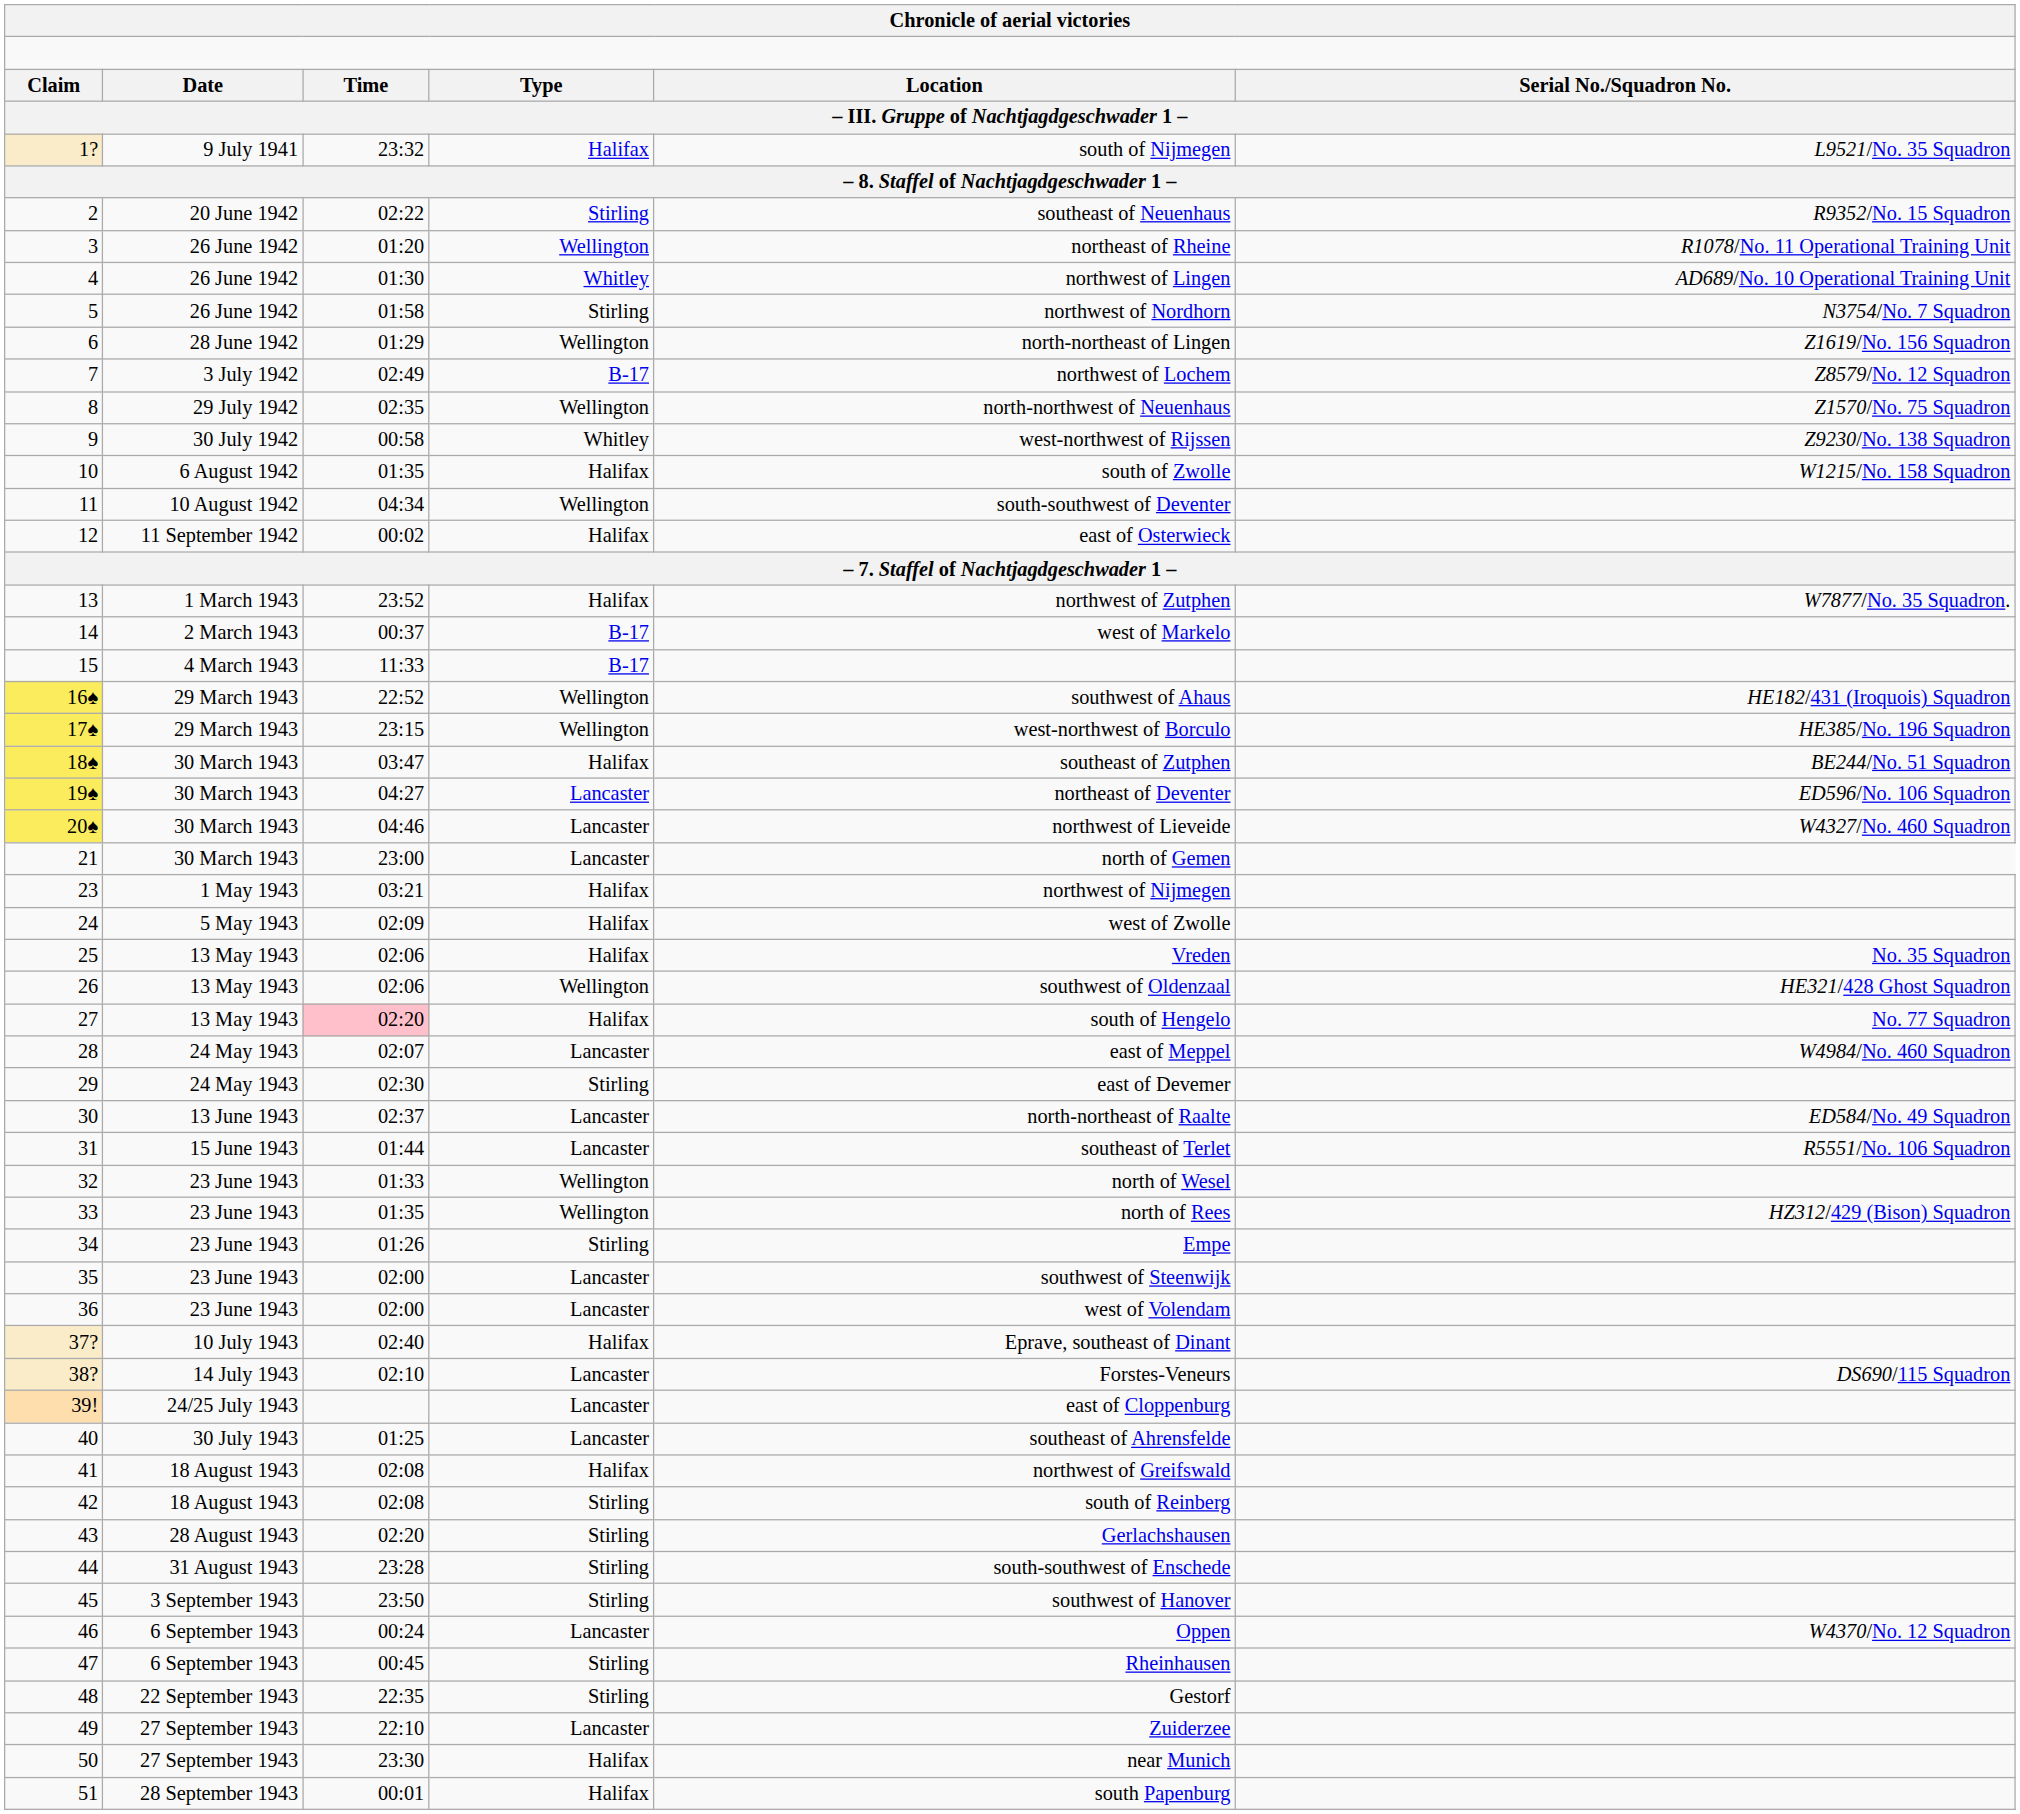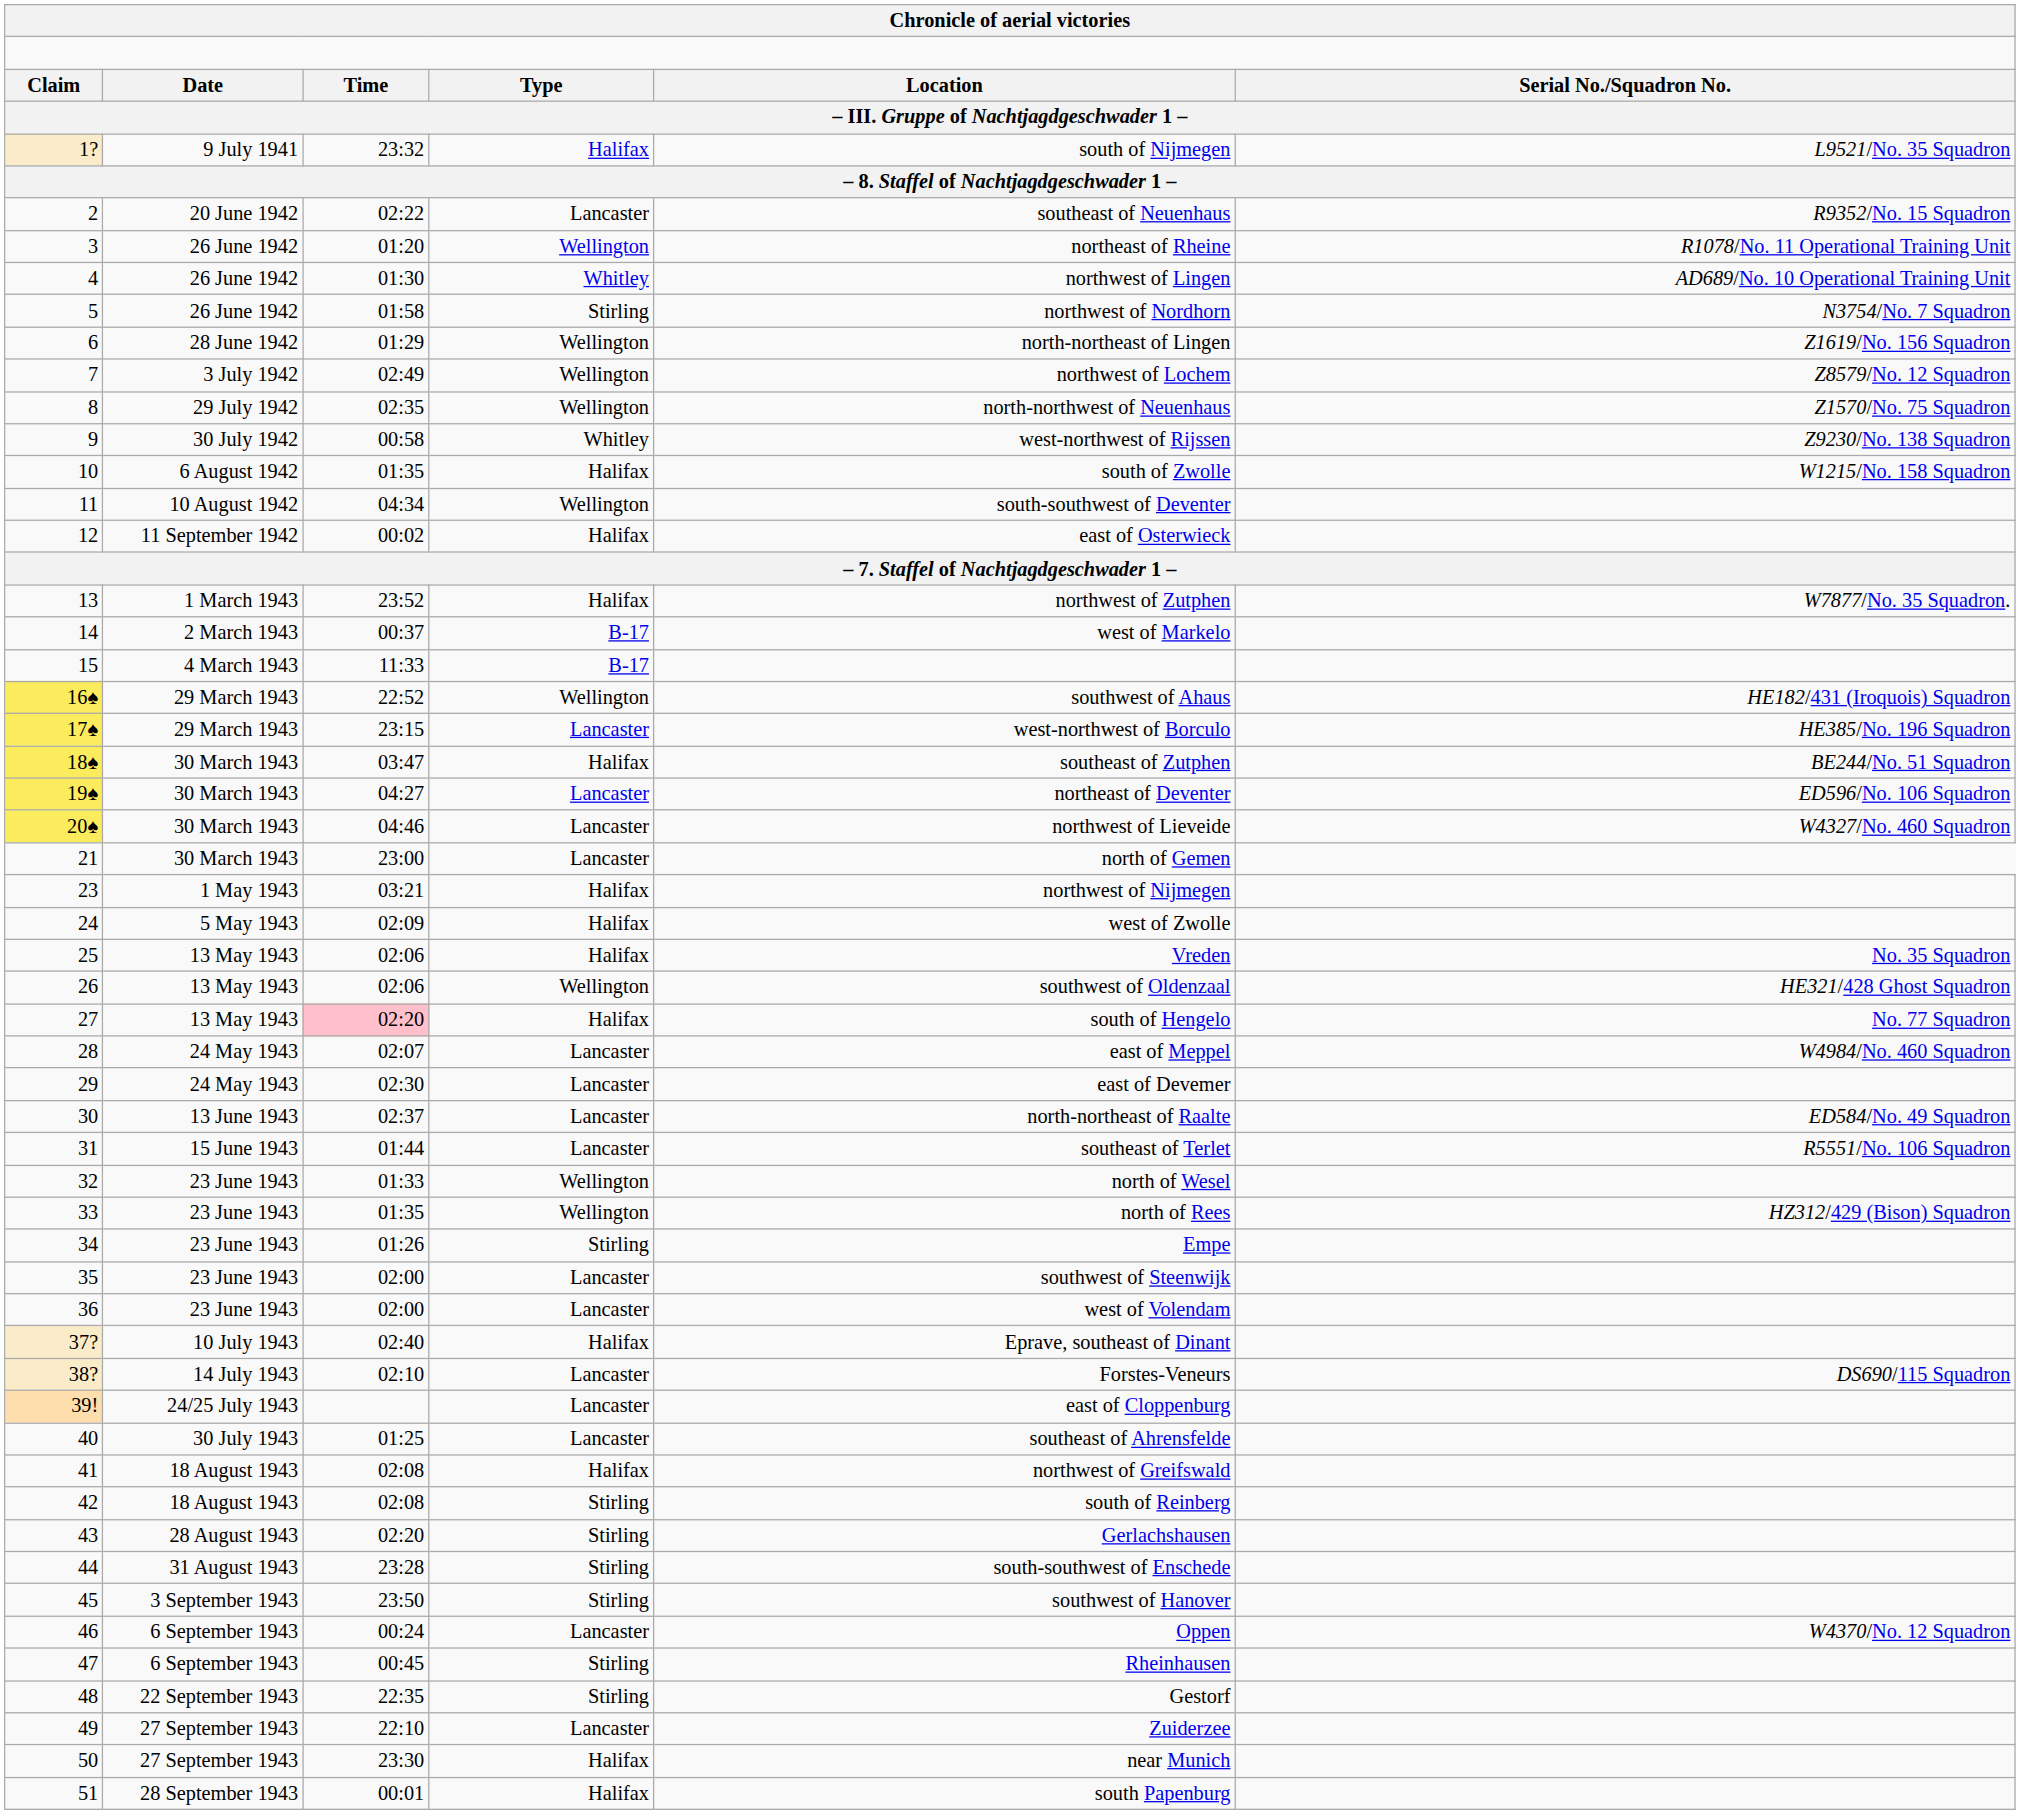(618, 213) Stirling -> (609, 213) Lancaster
(629, 375) B-17 -> (604, 375) Wellington
(604, 729) Wellington -> (609, 729) Lancaster
(618, 1084) Stirling -> (609, 1084) Lancaster
